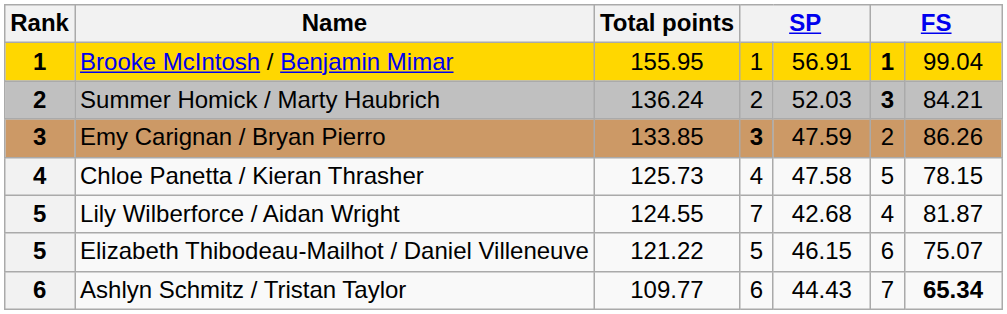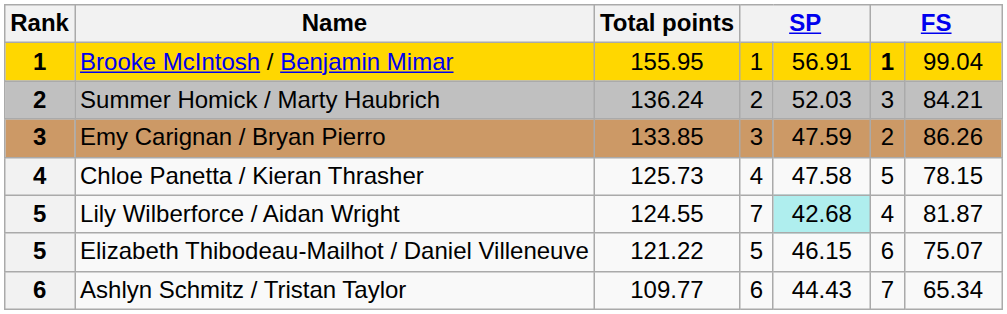(887, 99) bold -> (887, 99) normal
(756, 137) bold -> (756, 137) normal
(822, 213) no background -> (822, 213) paleturquoise background
(953, 289) bold -> (953, 289) normal
